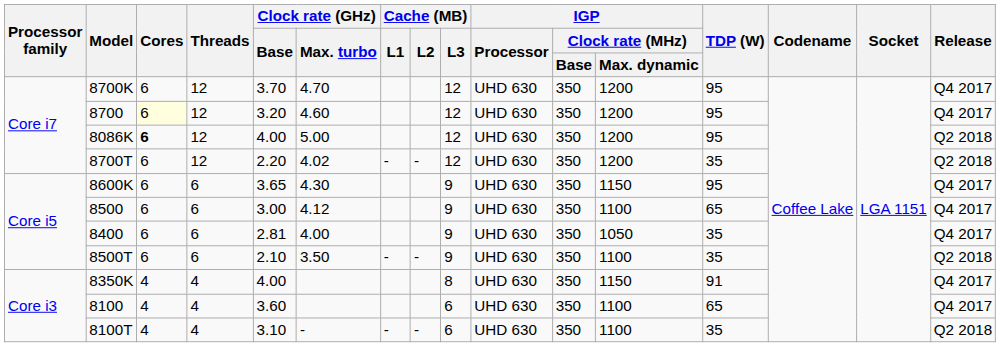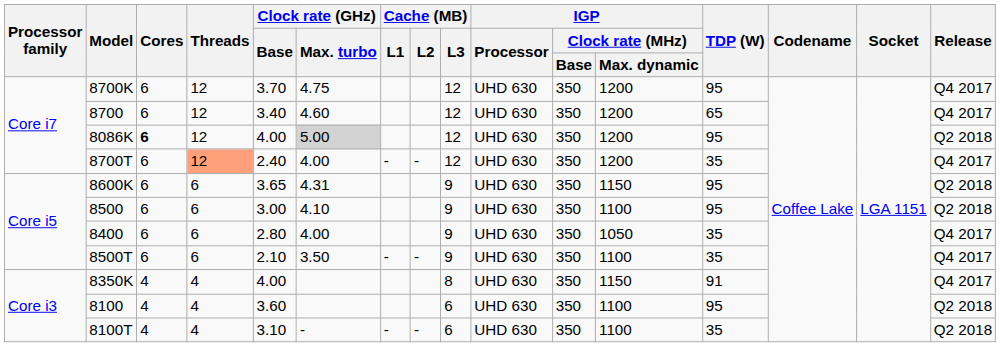(315, 88) 4.70 -> (315, 88) 4.75
(145, 112) lightyellow background -> (145, 112) no background
(271, 112) 3.20 -> (271, 112) 3.40
(714, 112) 95 -> (714, 112) 65
(315, 137) no background -> (315, 137) lightgrey background
(199, 161) no background -> (199, 161) lightsalmon background
(271, 161) 2.20 -> (271, 161) 2.40
(315, 161) 4.02 -> (315, 161) 4.00
(963, 161) Q2 2018 -> (963, 161) Q4 2017
(315, 185) 4.30 -> (315, 185) 4.31
(963, 185) Q4 2017 -> (963, 185) Q2 2018
(315, 209) 4.12 -> (315, 209) 4.10
(714, 209) 65 -> (714, 209) 95
(963, 209) Q4 2017 -> (963, 209) Q2 2018
(271, 233) 2.81 -> (271, 233) 2.80
(963, 257) Q2 2018 -> (963, 257) Q4 2017
(714, 305) 65 -> (714, 305) 95
(963, 305) Q4 2017 -> (963, 305) Q2 2018
